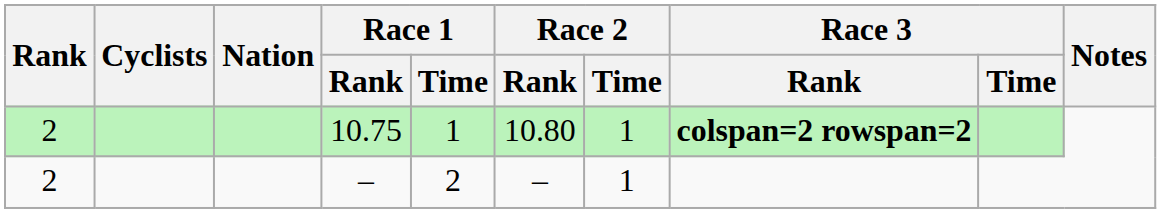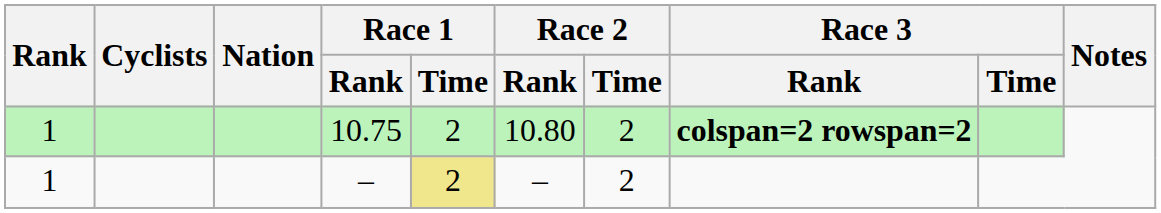(49, 130) 2 -> (49, 130) 1
(453, 130) 1 -> (453, 130) 2
(627, 130) 1 -> (627, 130) 2
(49, 181) 2 -> (49, 181) 1
(453, 181) no background -> (453, 181) khaki background
(627, 181) 1 -> (627, 181) 2
